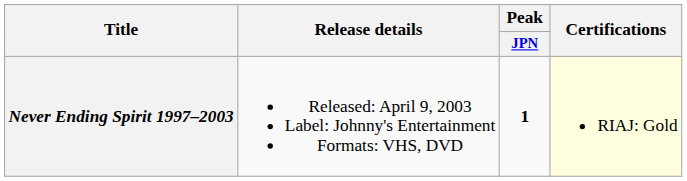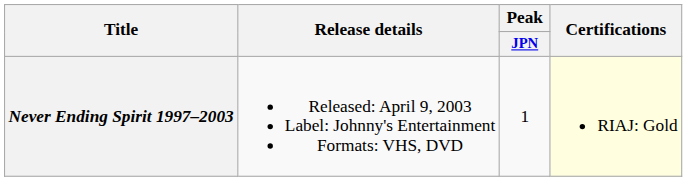(525, 116) bold -> (525, 116) normal
